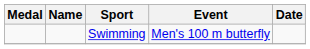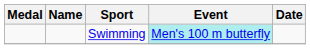(211, 34) no background -> (211, 34) paleturquoise background
